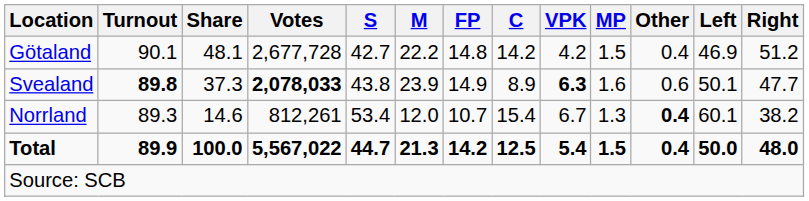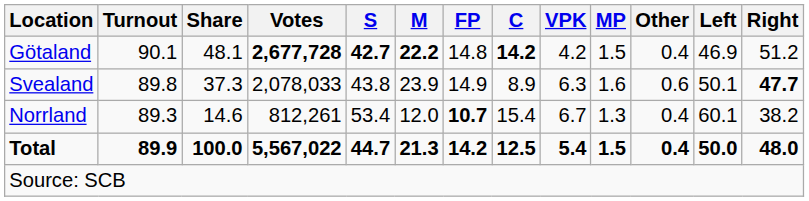(297, 52) normal -> (297, 52) bold
(370, 52) normal -> (370, 52) bold
(419, 52) normal -> (419, 52) bold
(516, 52) normal -> (516, 52) bold
(158, 84) bold -> (158, 84) normal
(297, 84) bold -> (297, 84) normal
(572, 84) bold -> (572, 84) normal
(779, 84) normal -> (779, 84) bold
(468, 116) normal -> (468, 116) bold
(675, 116) bold -> (675, 116) normal
